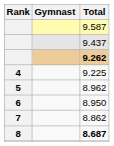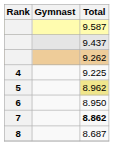(94, 58) bold -> (94, 58) normal
(94, 88) no background -> (94, 88) khaki background
(94, 118) normal -> (94, 118) bold
(94, 133) bold -> (94, 133) normal
